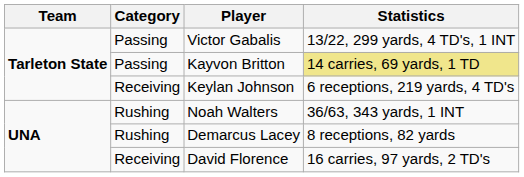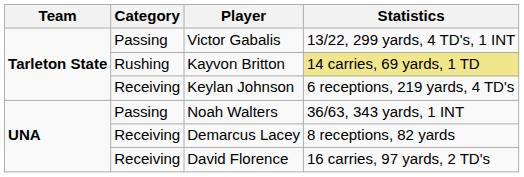(141, 64) Passing -> (142, 64) Rushing
(142, 111) Rushing -> (141, 111) Passing
(142, 135) Rushing -> (147, 135) Receiving
